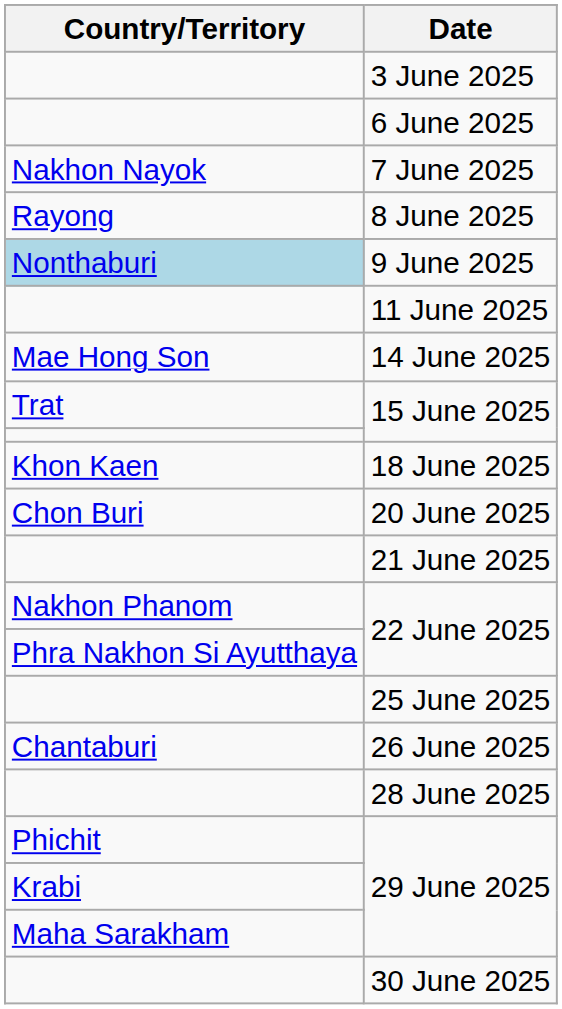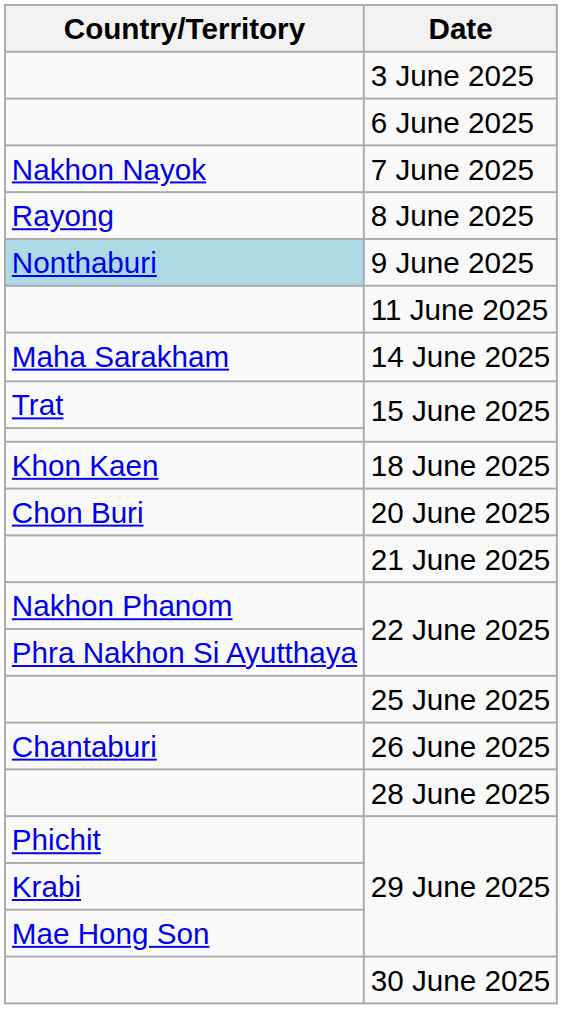(111, 357) Mae Hong Son -> (121, 357) Maha Sarakham
(121, 934) Maha Sarakham -> (111, 934) Mae Hong Son
